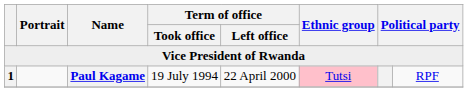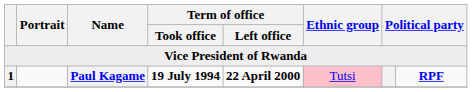(184, 76) normal -> (185, 76) bold
(260, 76) normal -> (263, 76) bold
(427, 76) normal -> (431, 76) bold
